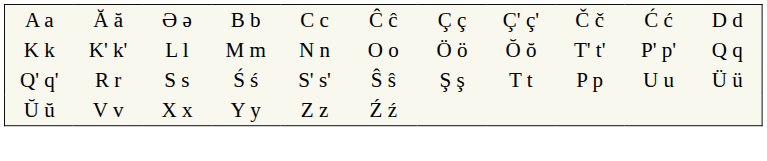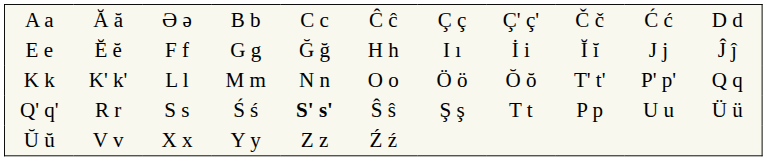+ row: (39, 50)
(315, 80) normal -> (315, 110) bold
